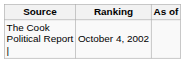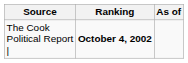(113, 39) normal -> (115, 39) bold
